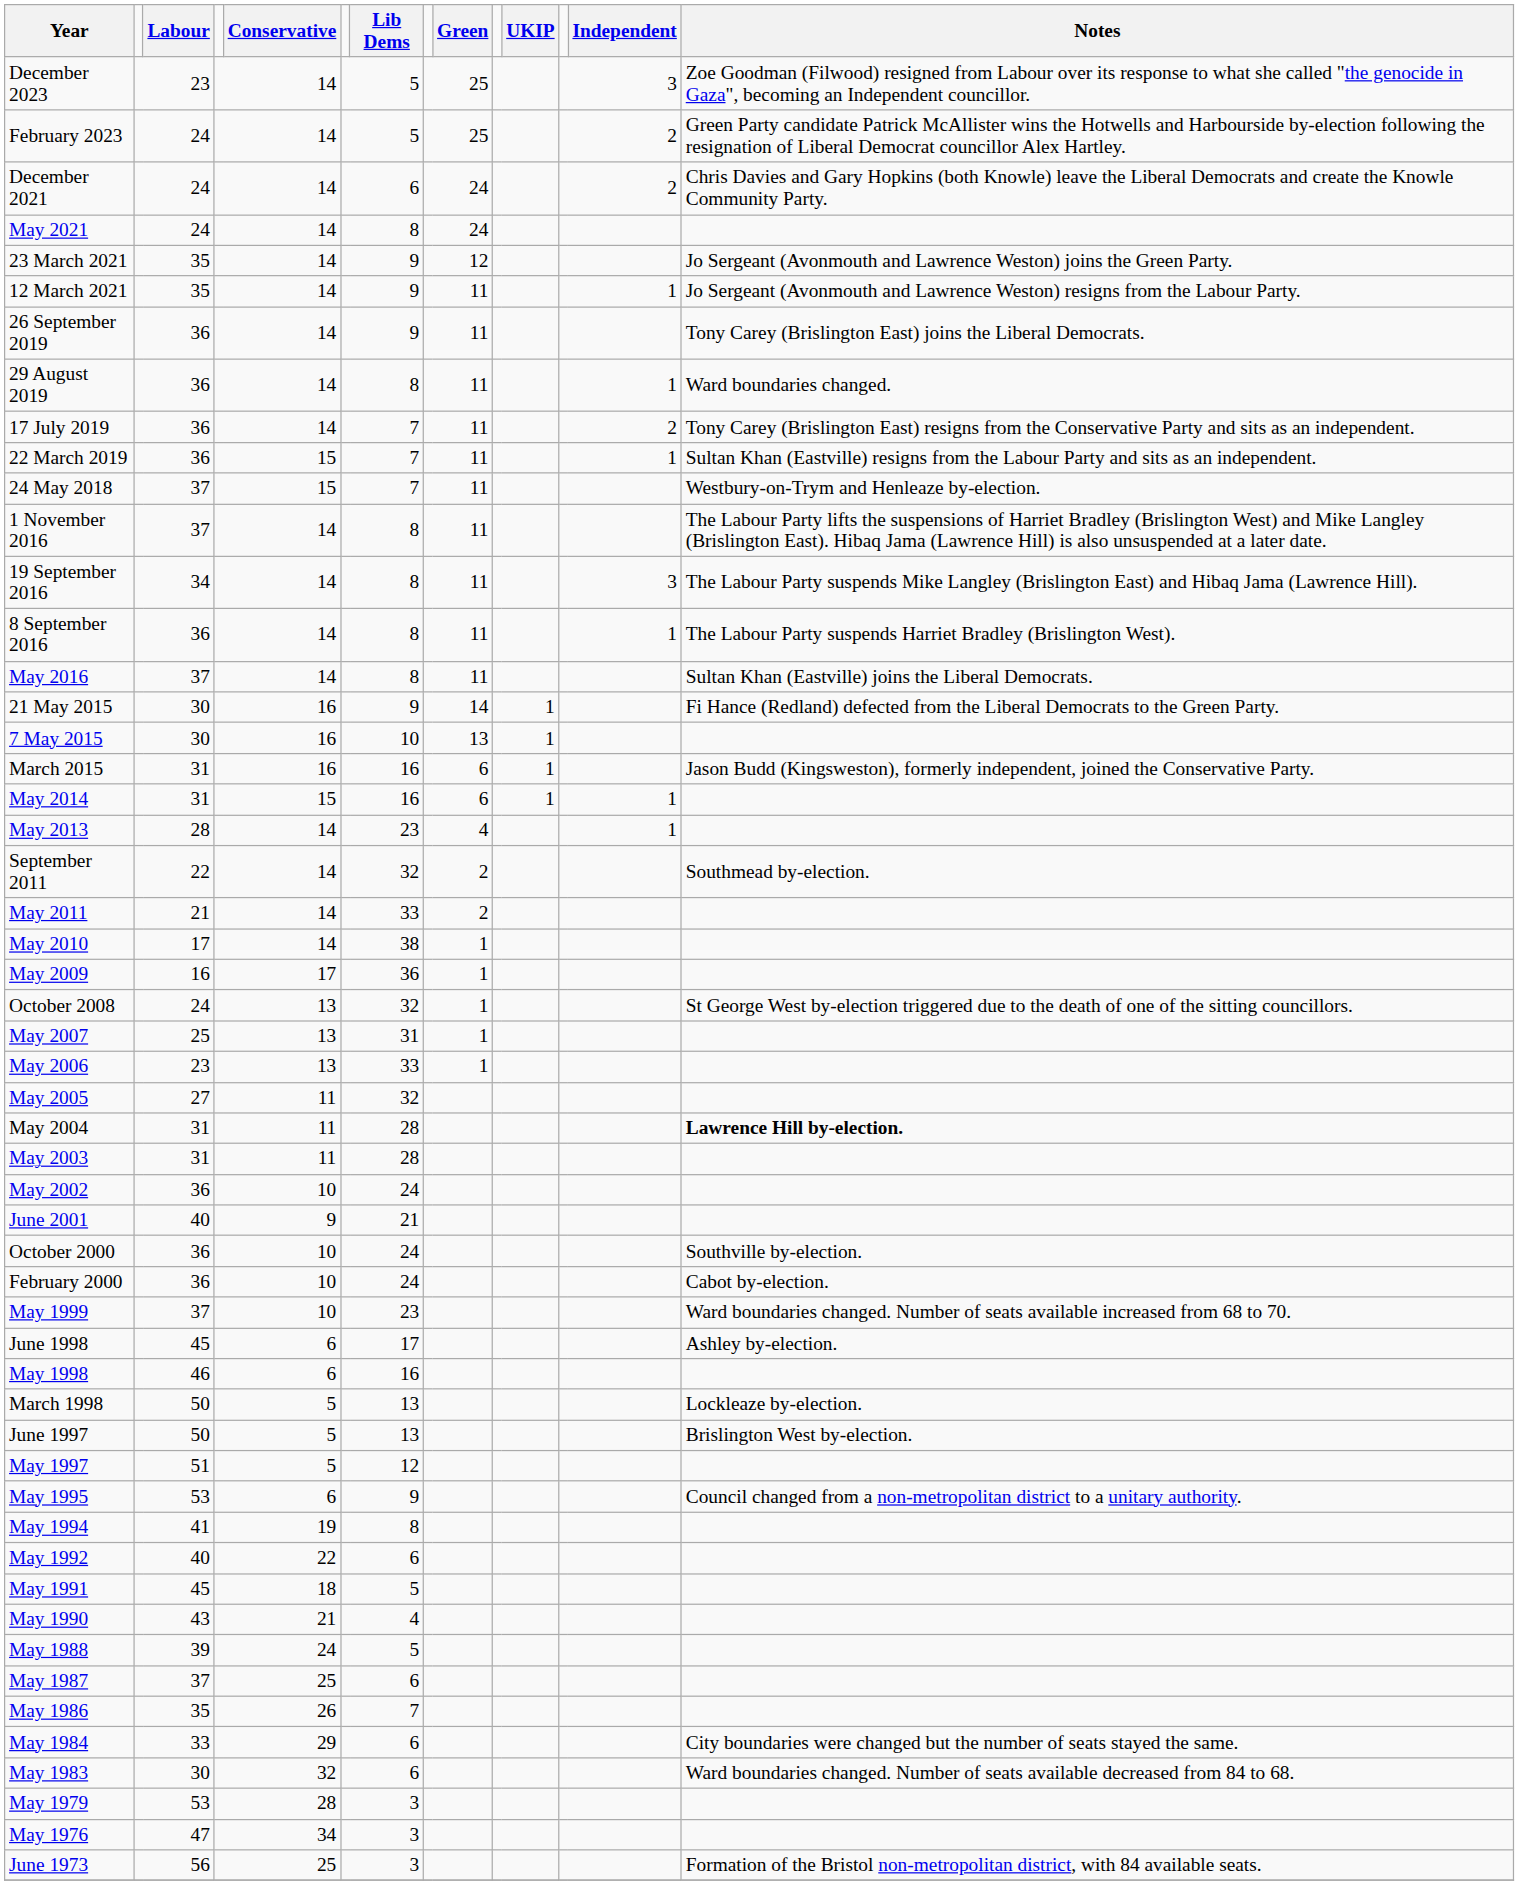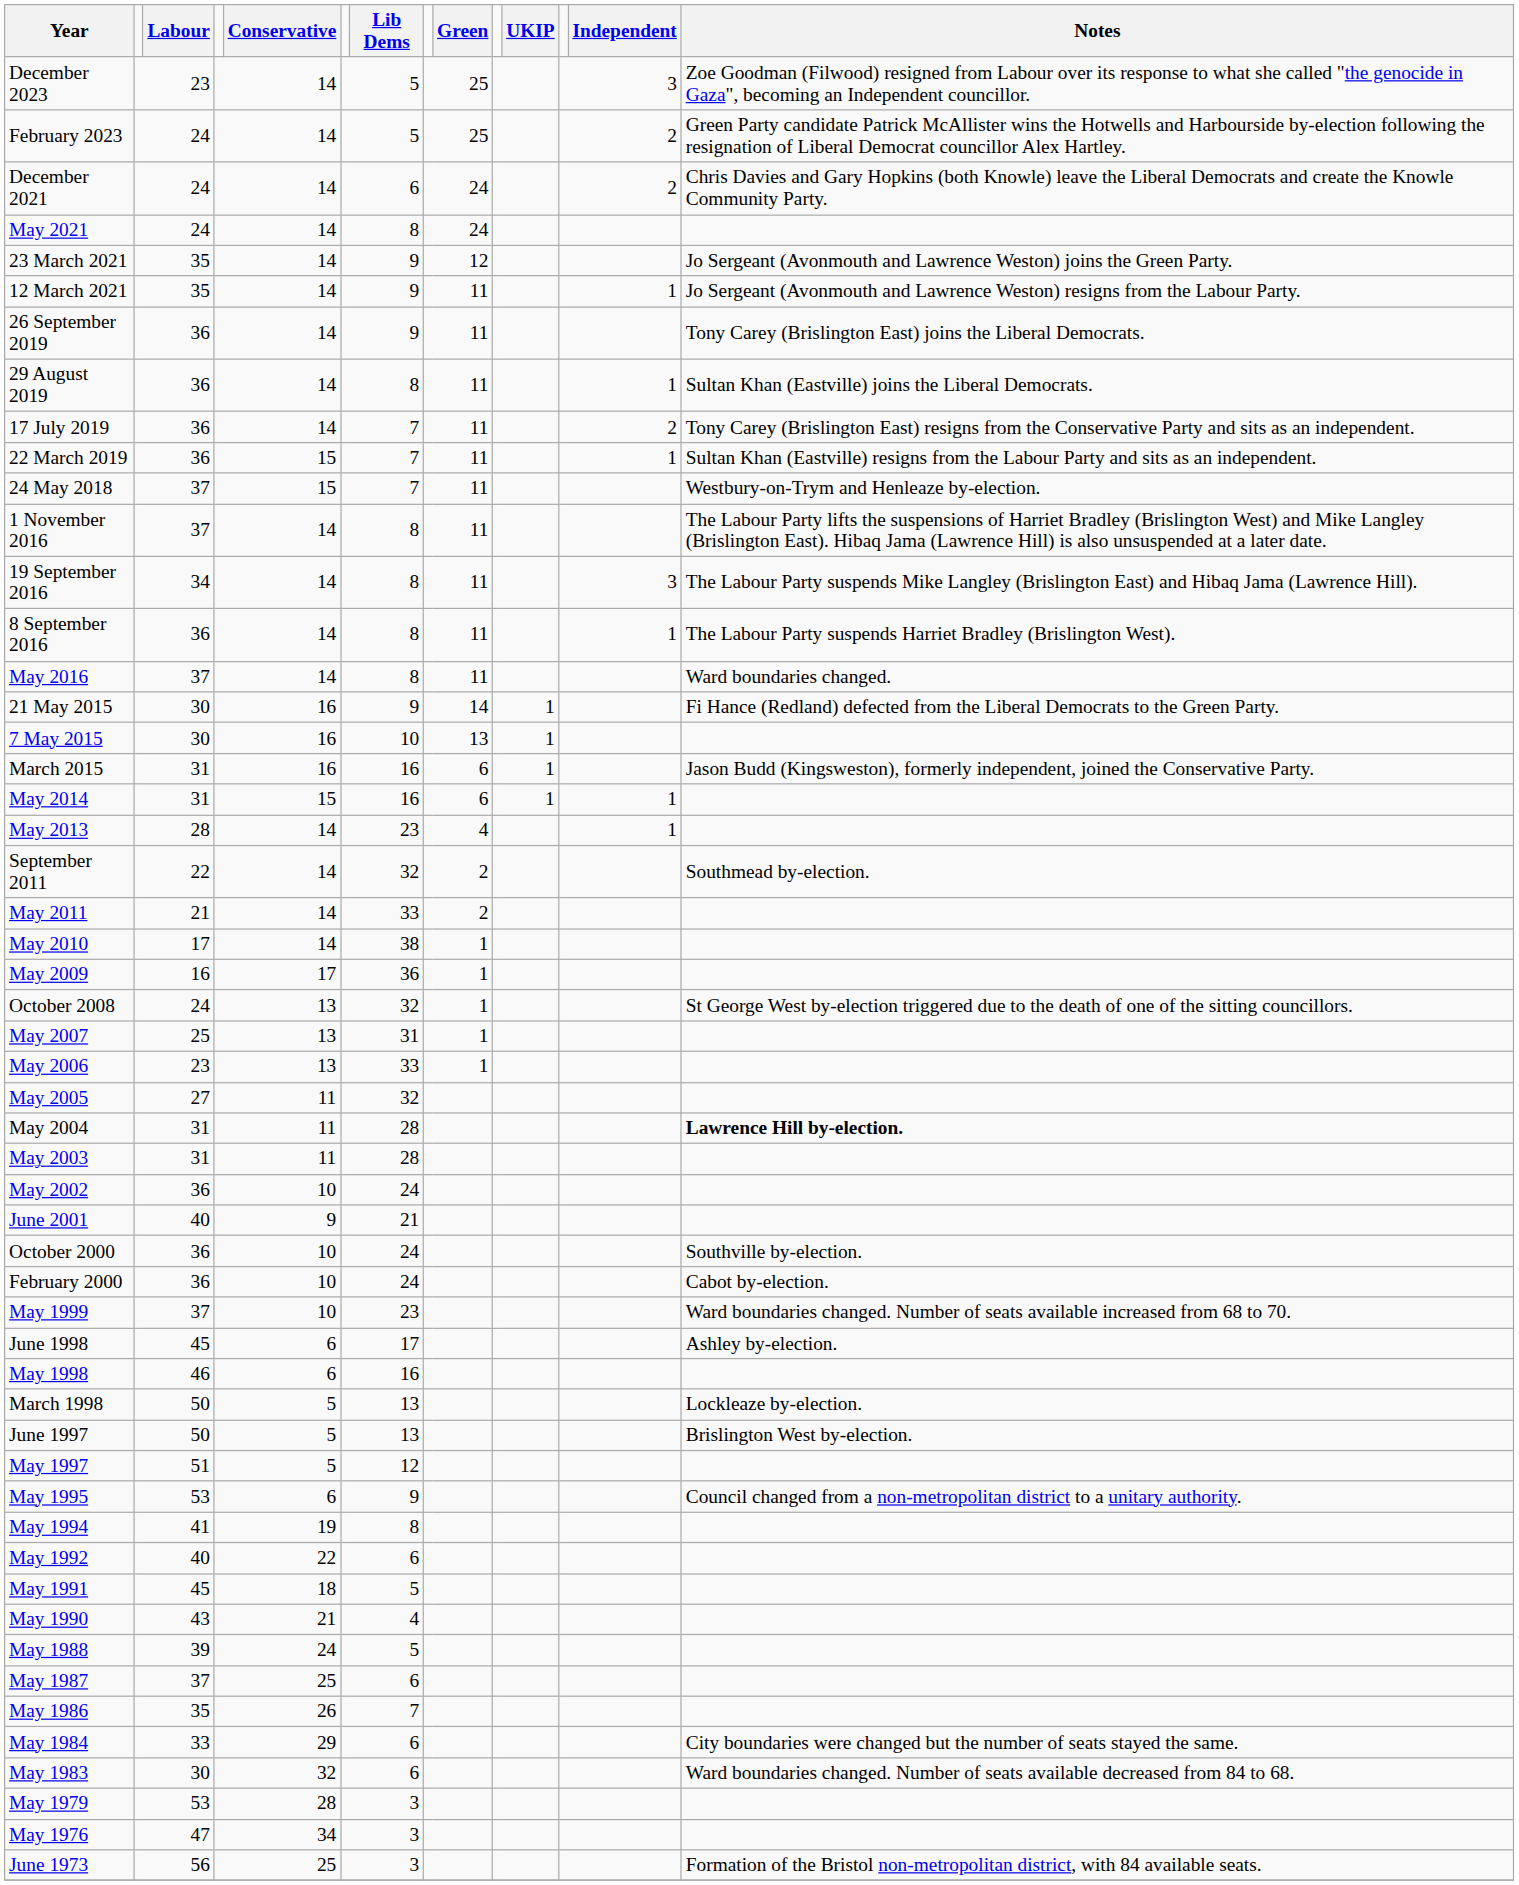(788, 385) Ward boundaries changed. -> (889, 385) Sultan Khan (Eastville) joins the Liberal Democrats.
(889, 676) Sultan Khan (Eastville) joins the Liberal Democrats. -> (788, 676) Ward boundaries changed.
